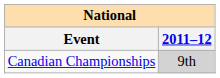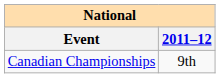(187, 61) lightgrey background -> (187, 61) no background
